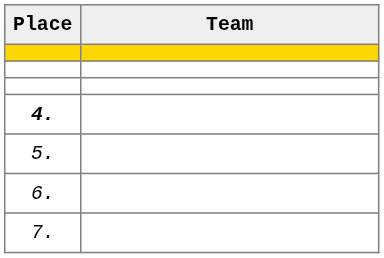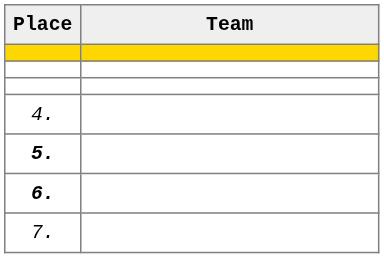(43, 114) bold -> (43, 114) normal
(43, 154) normal -> (43, 154) bold
(43, 193) normal -> (43, 193) bold
